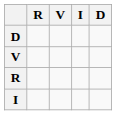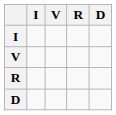columns swapped: (80, 15) <-> (38, 15)
(16, 36) D -> (16, 36) I
(16, 99) I -> (16, 99) D
